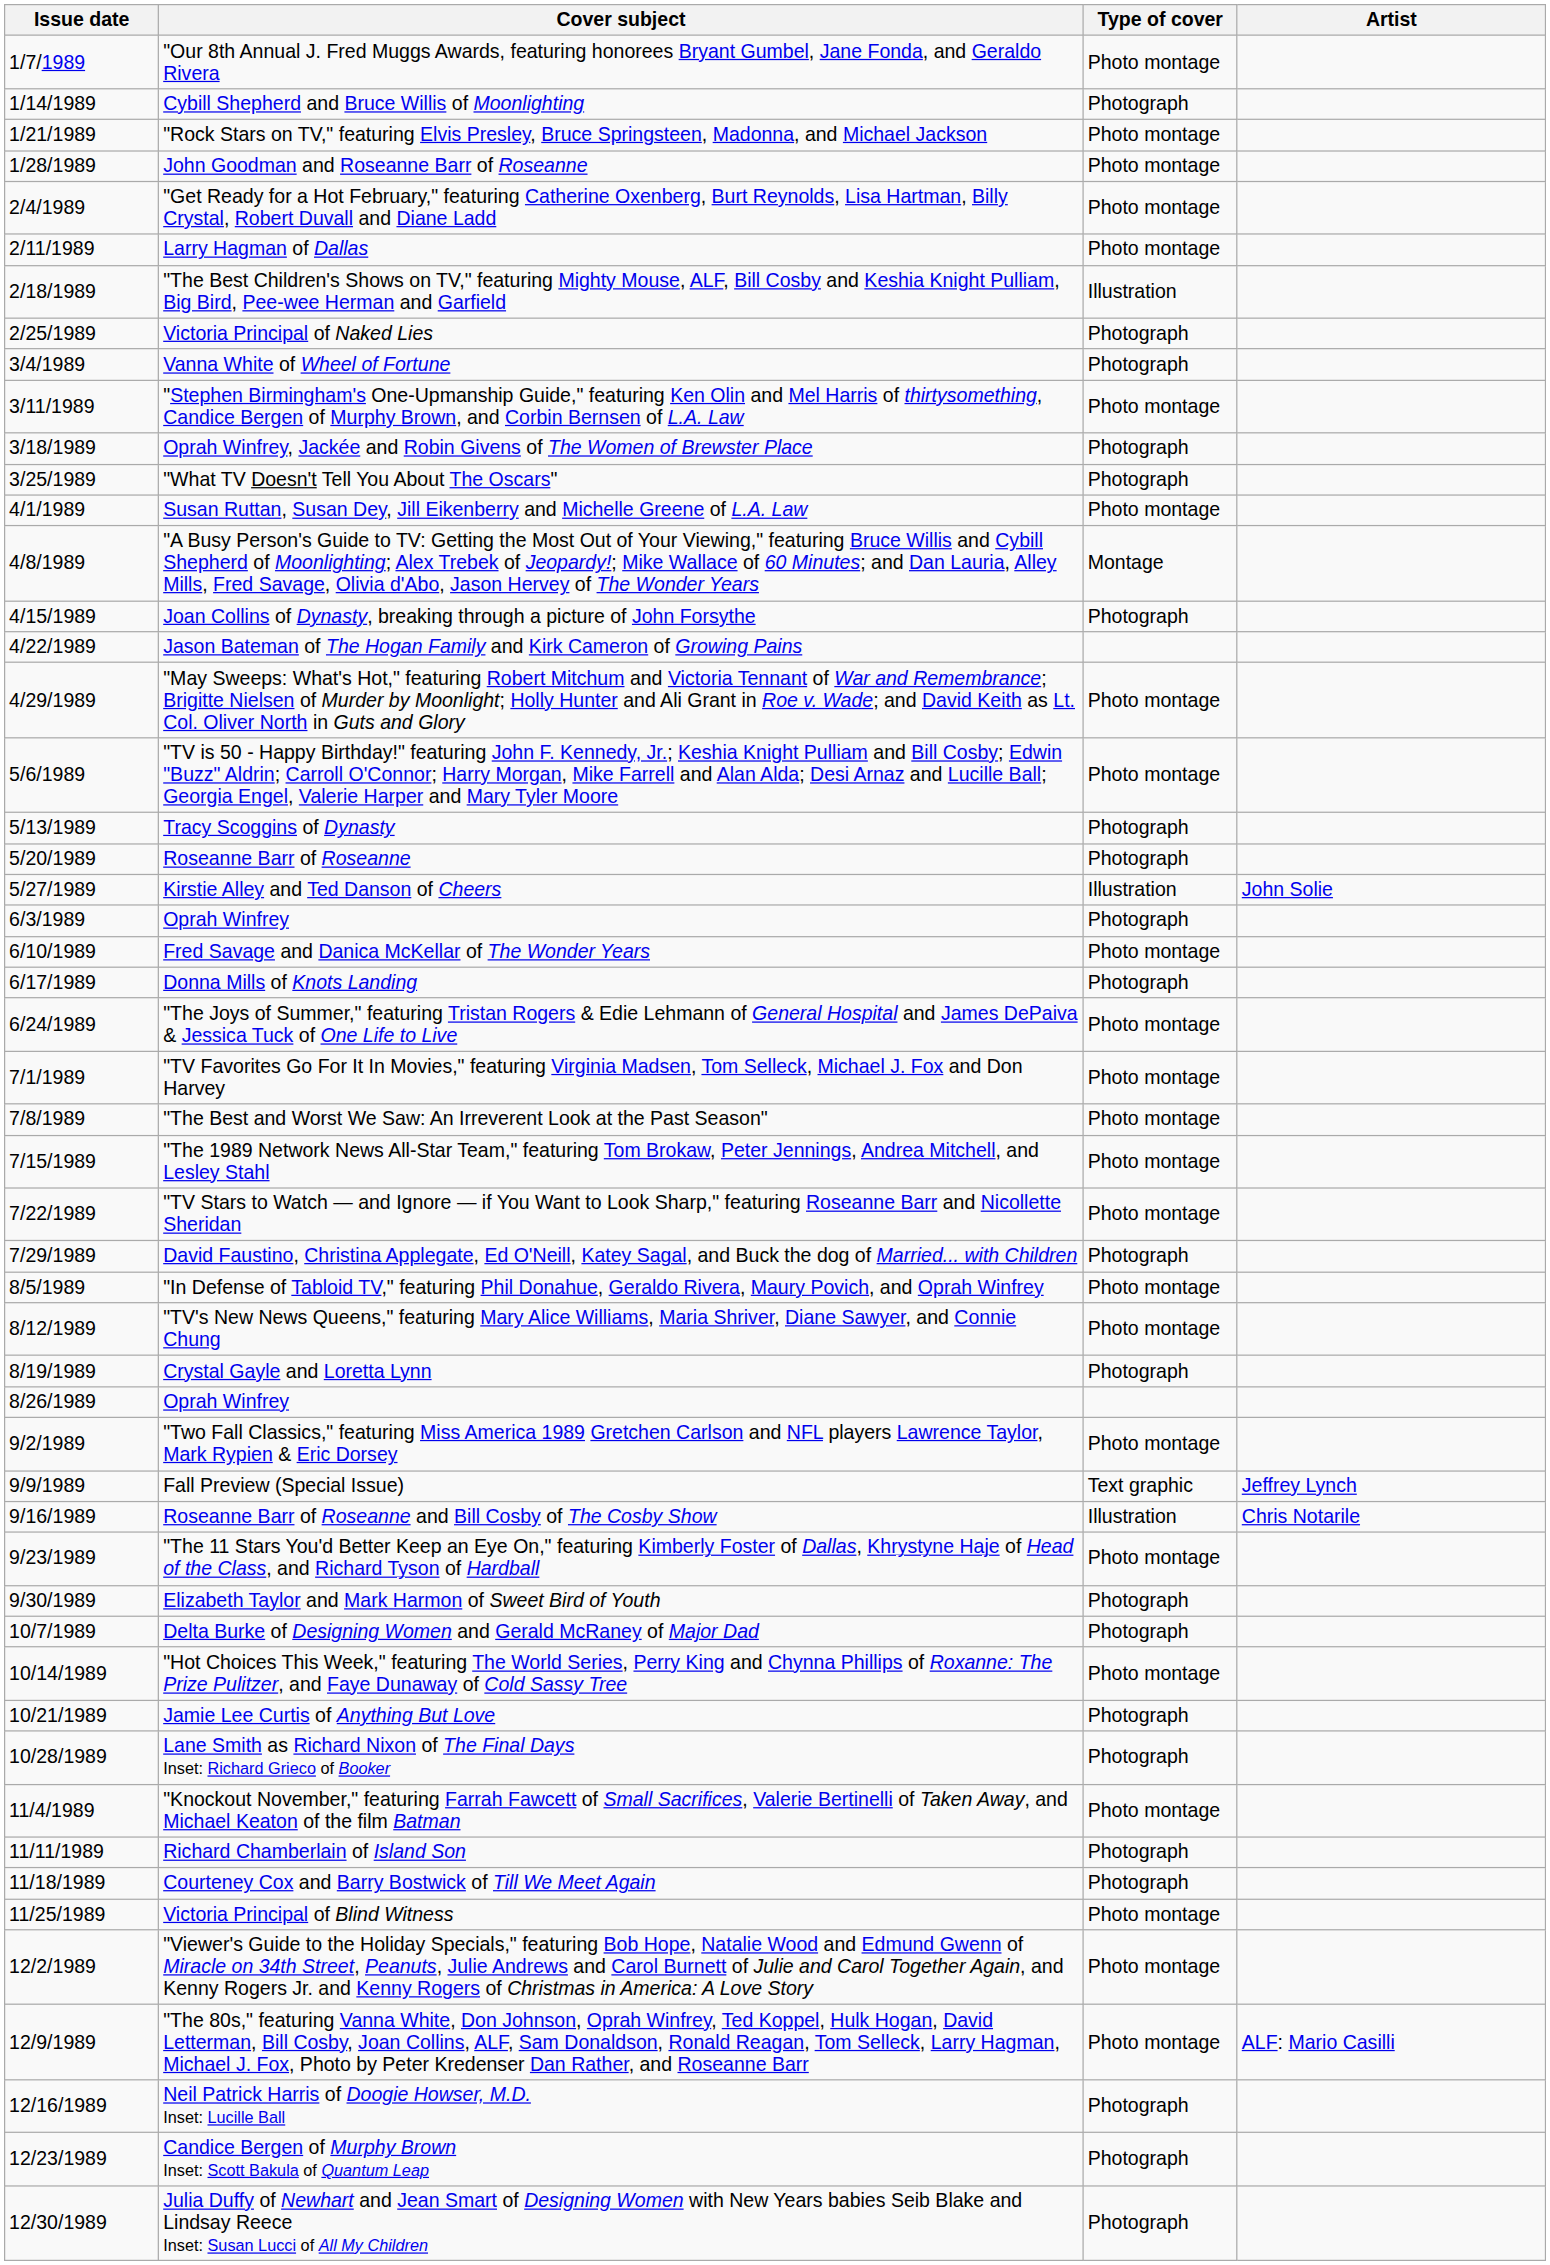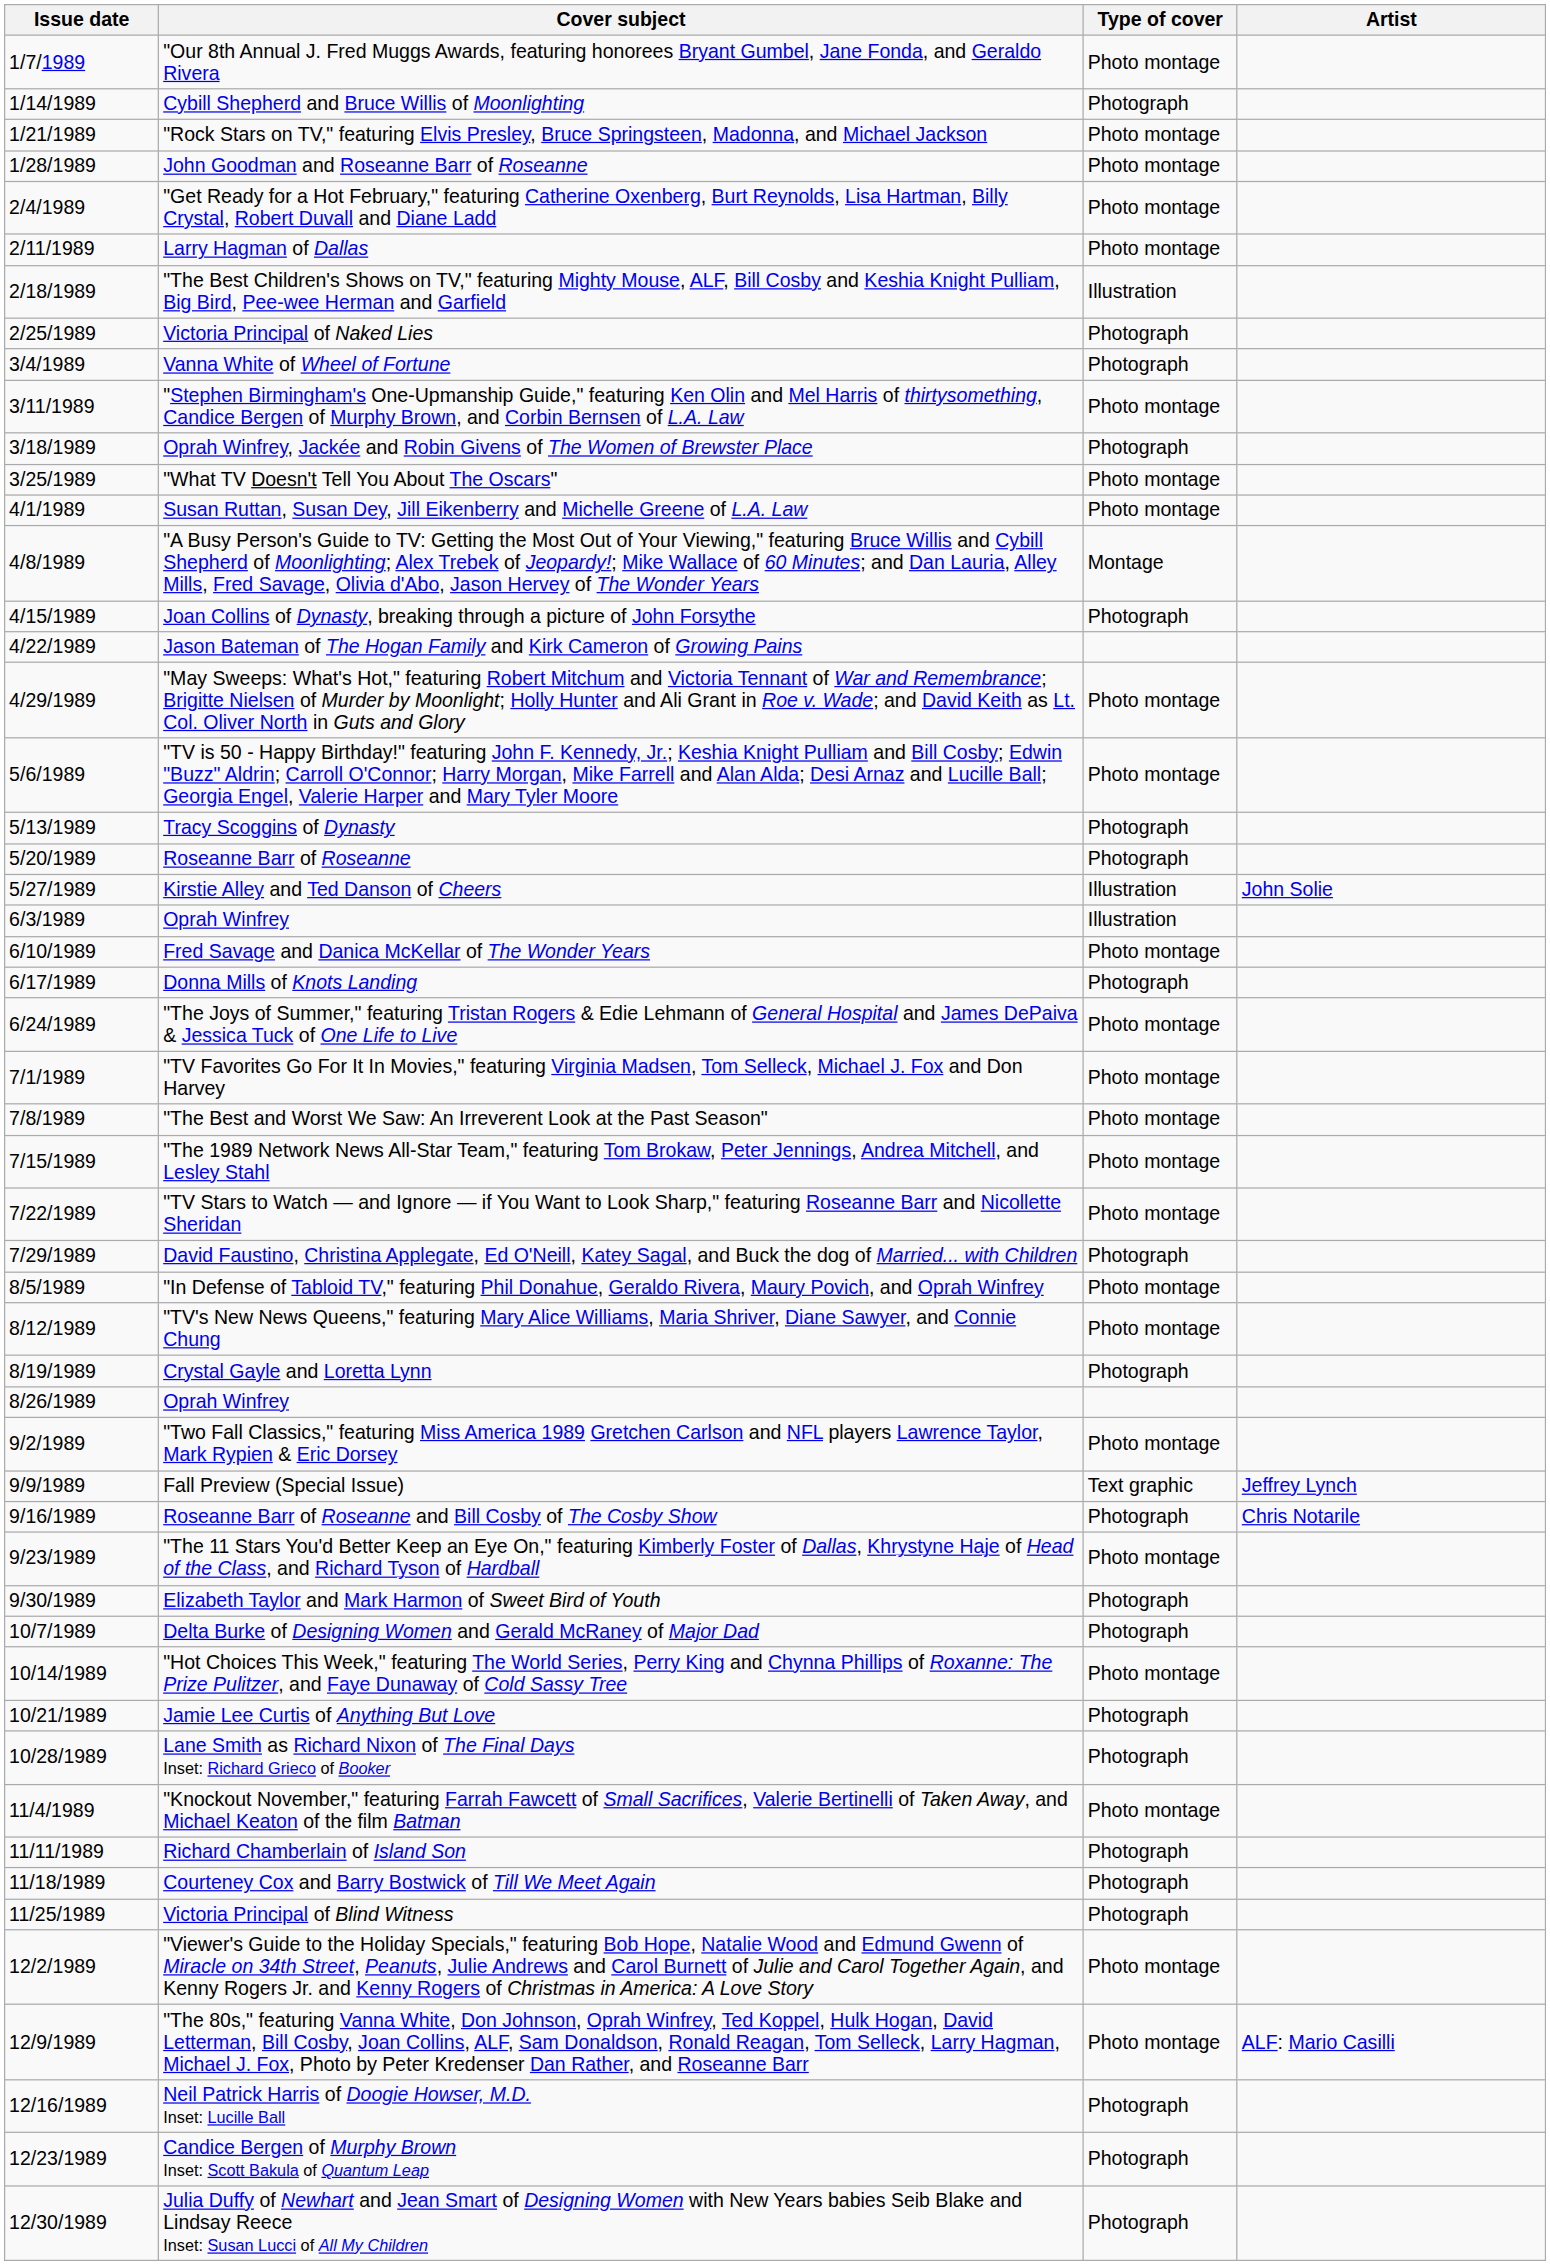(1138, 479) Photograph -> (1154, 479) Photo montage
(1138, 920) Photograph -> (1132, 920) Illustration
(1132, 1516) Illustration -> (1138, 1516) Photograph
(1154, 1914) Photo montage -> (1138, 1914) Photograph
